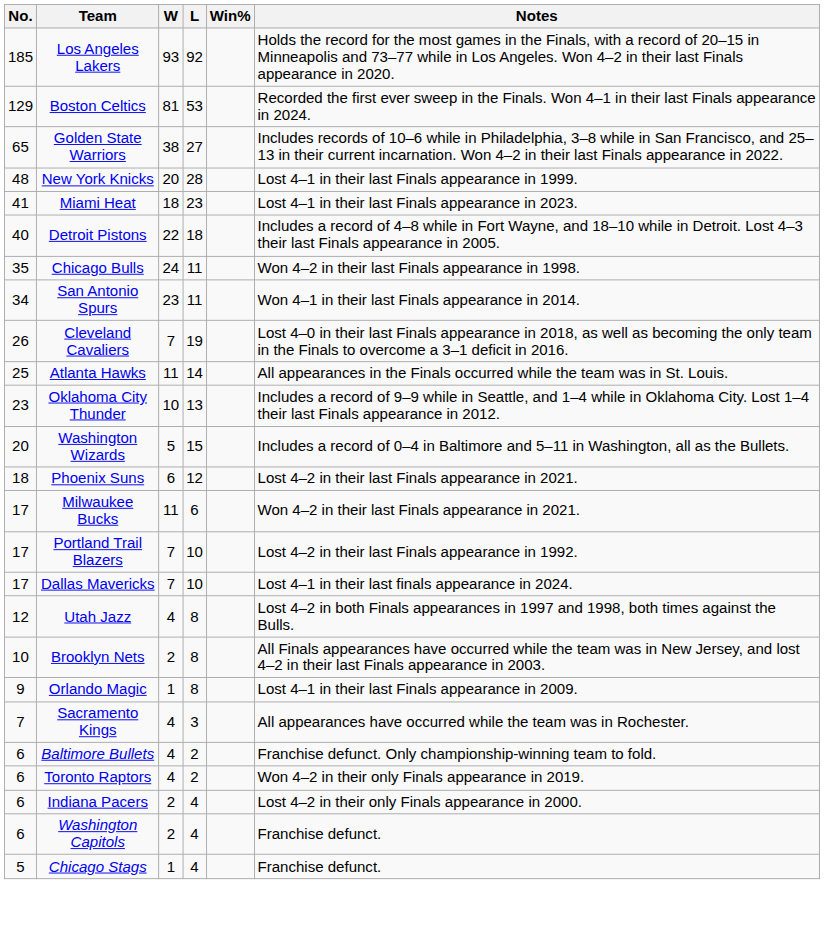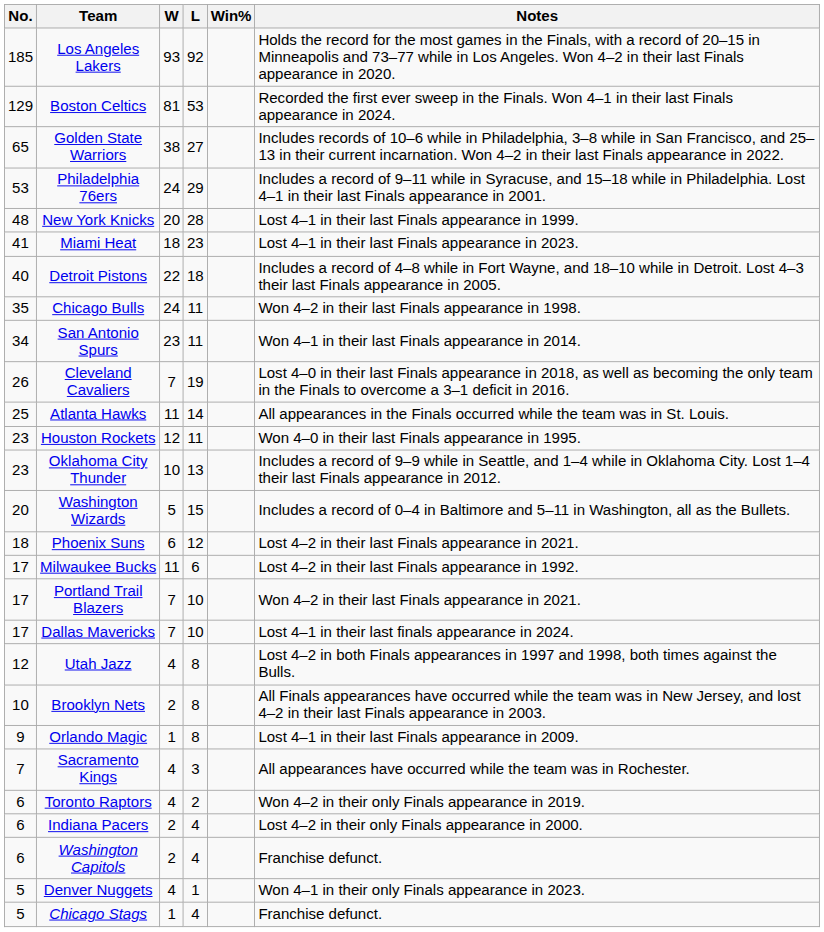+ row: (98, 187)
+ row: (98, 438)
(419, 511) Won 4–2 in their last Finals appearance in 2021. -> (419, 567) Lost 4–2 in their last Finals appearance in 1992.
(418, 551) Lost 4–2 in their last Finals appearance in 1992. -> (420, 599) Won 4–2 in their last Finals appearance in 2021.
- row: (98, 754)
+ row: (98, 890)
